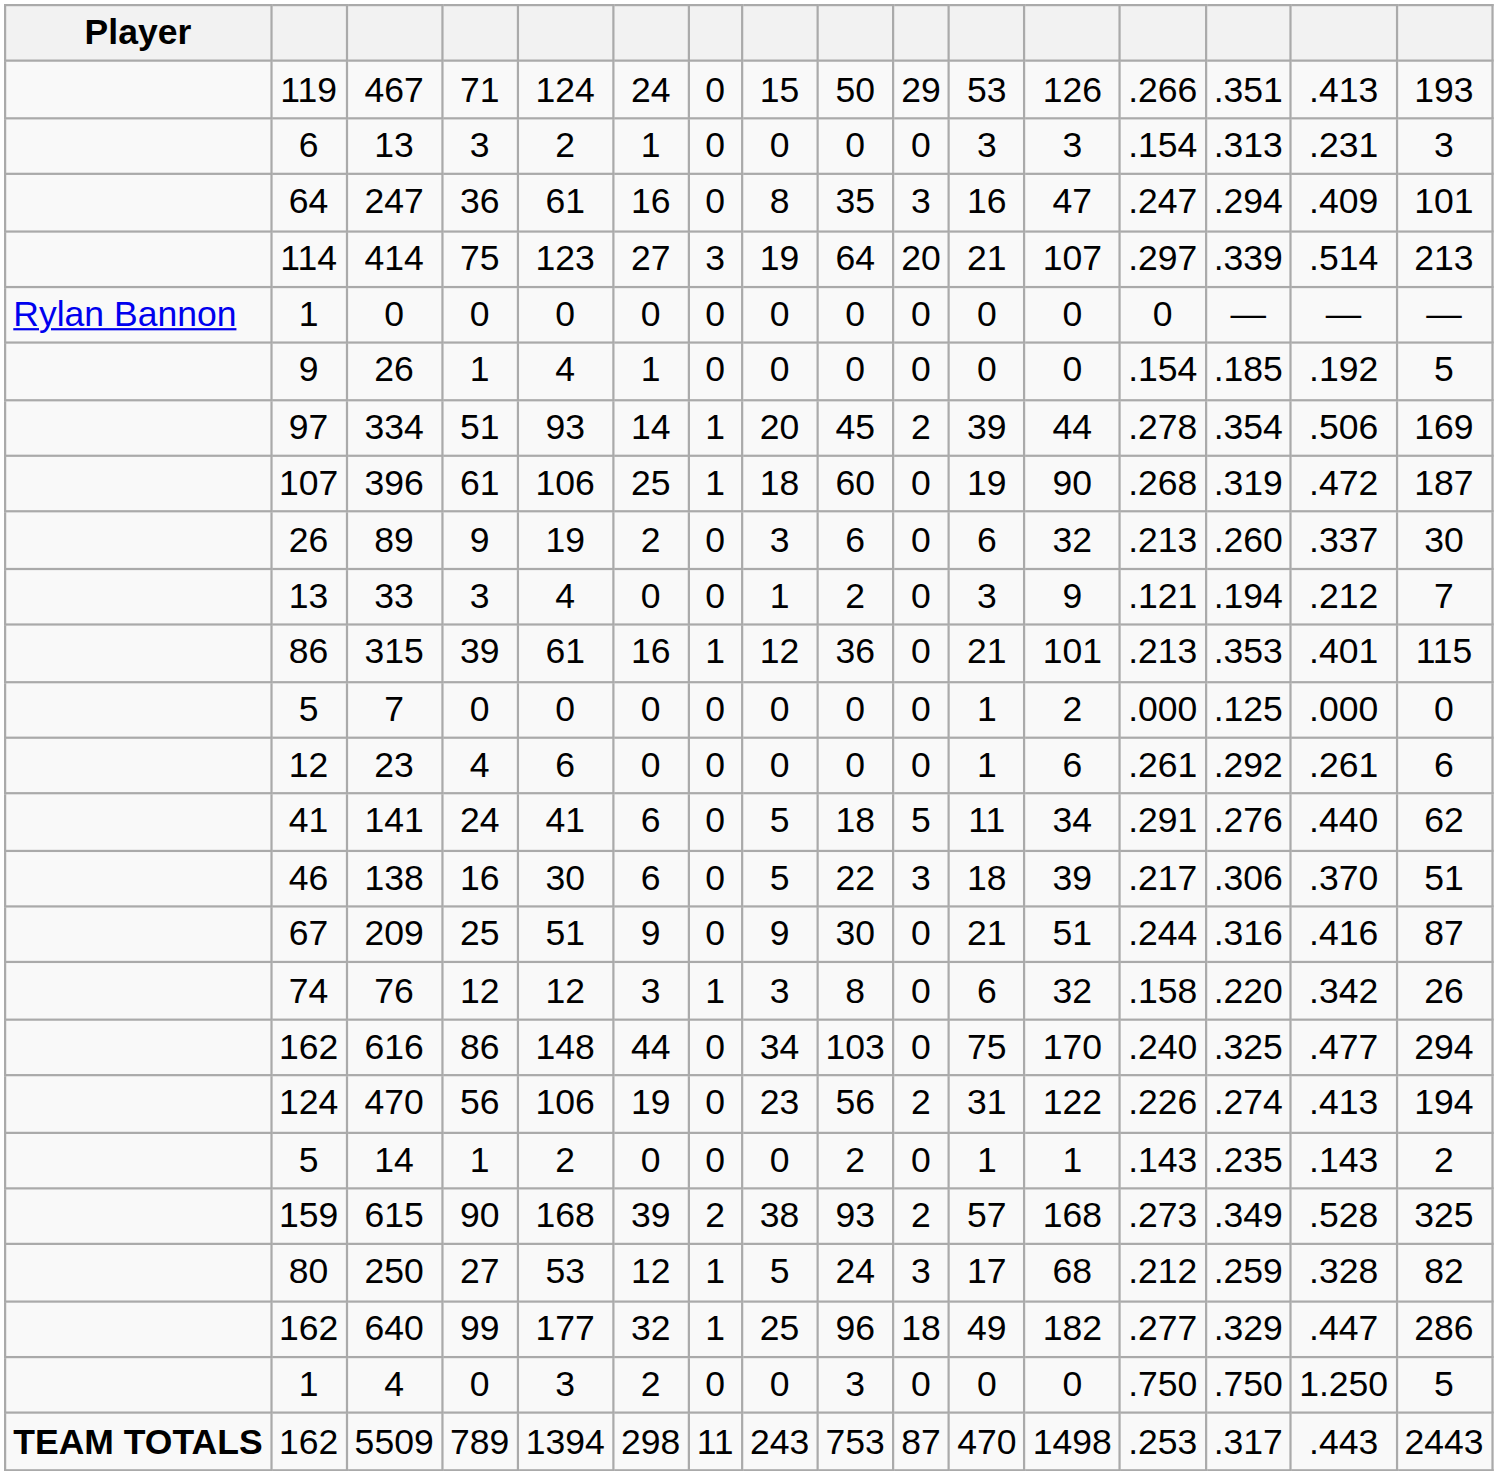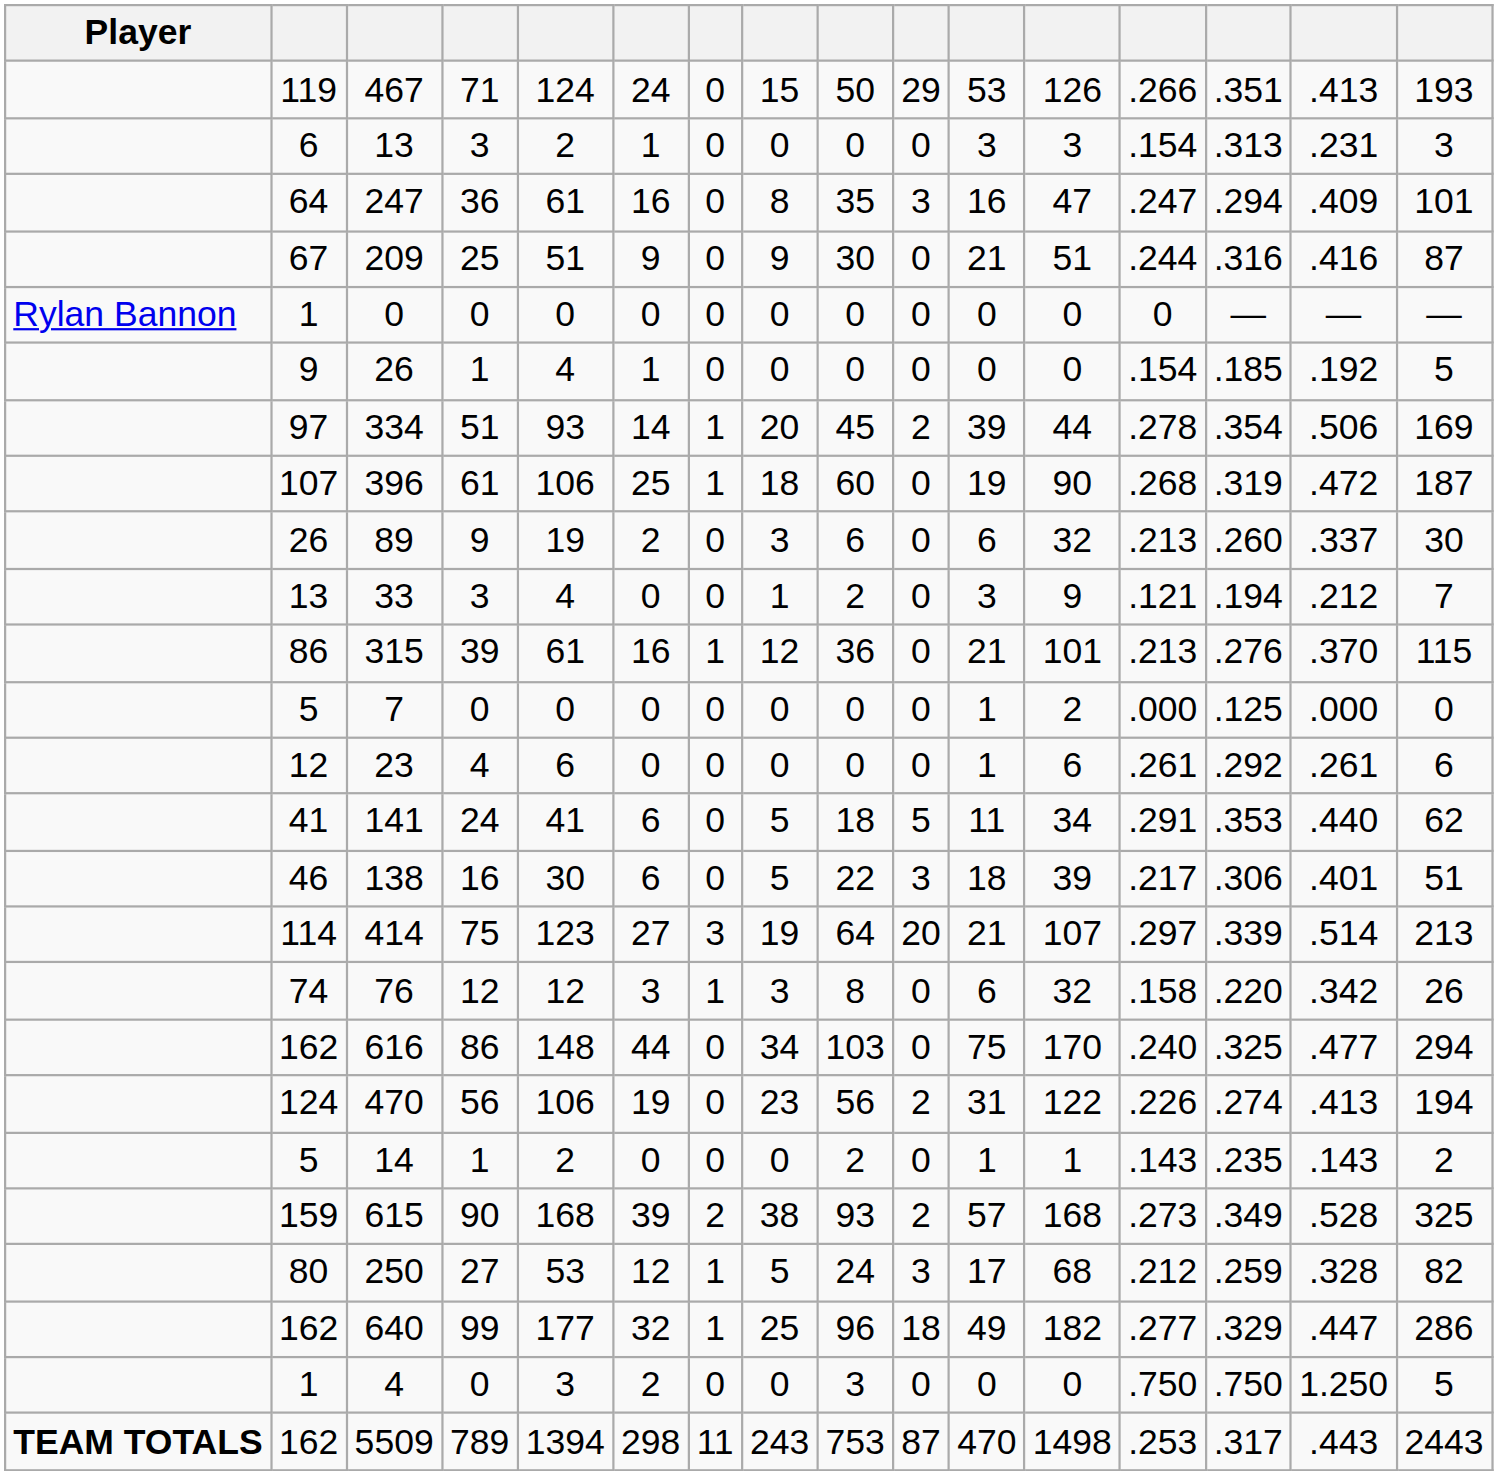rows swapped: (394, 933) <-> (394, 257)
(1248, 652) .353 -> (1248, 652) .276
(1344, 652) .401 -> (1344, 652) .370
(1248, 821) .276 -> (1248, 821) .353
(1344, 877) .370 -> (1344, 877) .401
